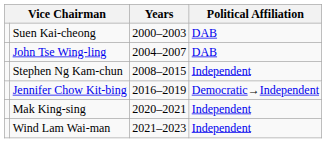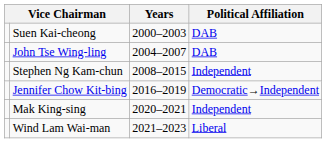(221, 128) Independent -> (209, 128) Liberal
